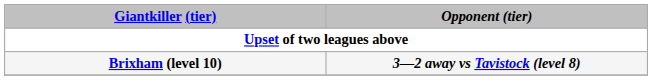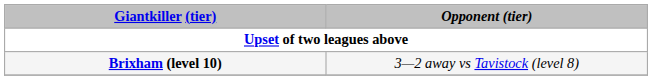(487, 63) bold -> (487, 63) normal
